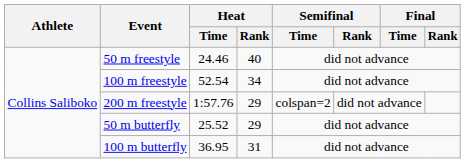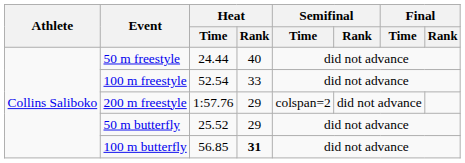(213, 58) 24.46 -> (213, 58) 24.44
(255, 81) 34 -> (255, 81) 33
(213, 147) 36.95 -> (213, 147) 56.85
(255, 147) normal -> (255, 147) bold
